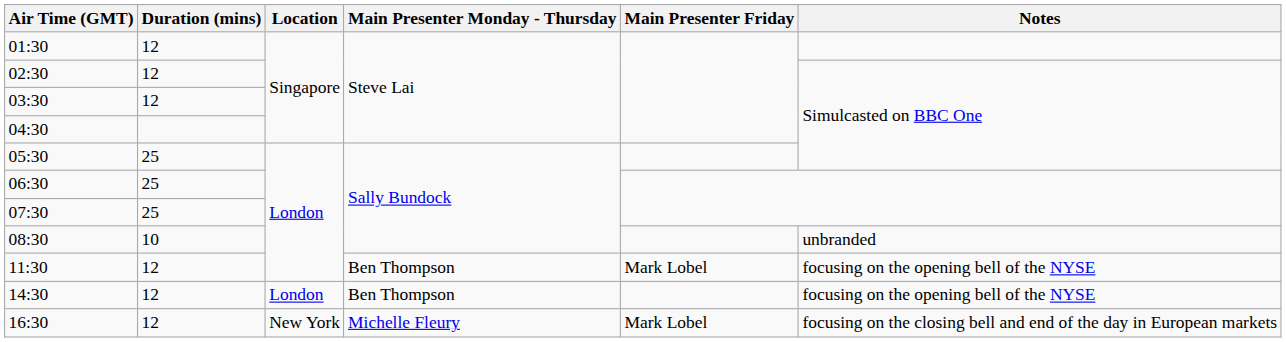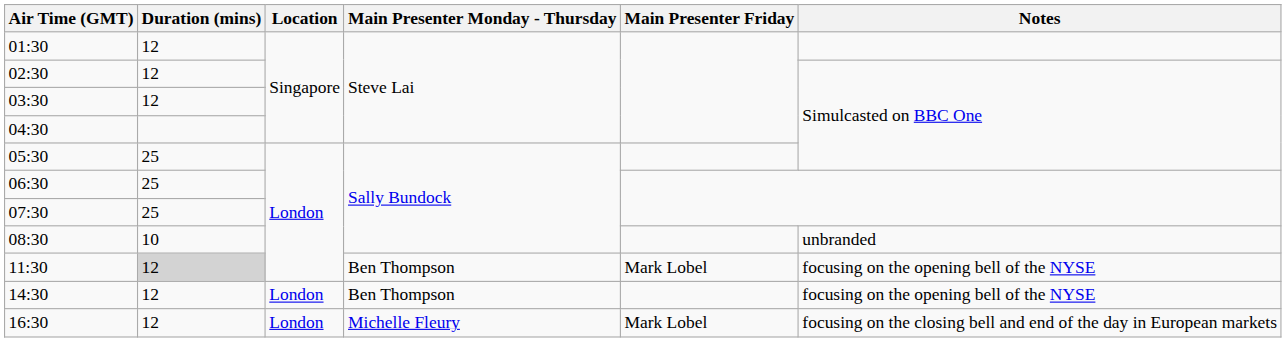(150, 267) no background -> (150, 267) lightgrey background
(305, 322) New York -> (296, 322) London
